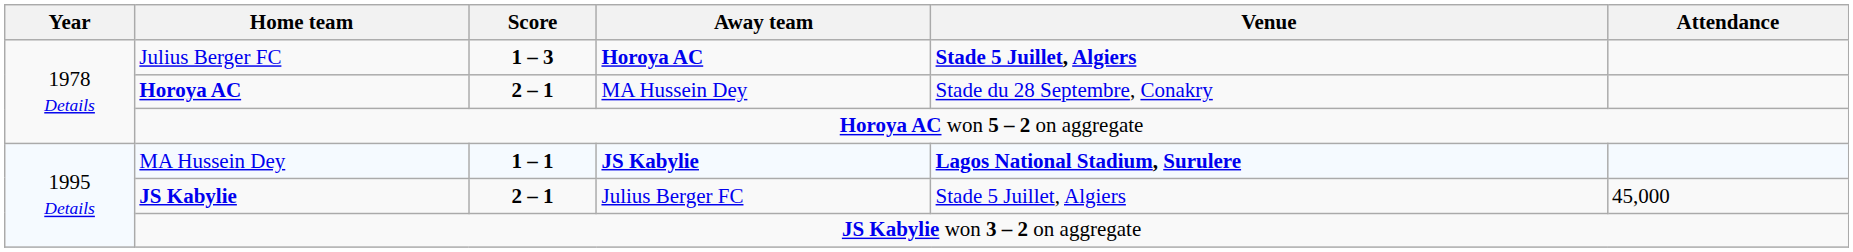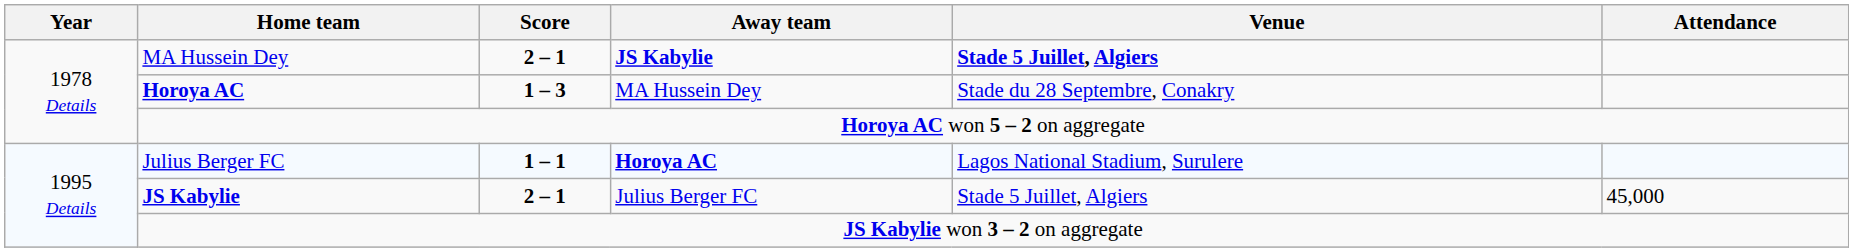(210, 56) Julius Berger FC -> (215, 56) MA Hussein Dey
(533, 56) 1 – 3 -> (545, 56) 2 – 1
(652, 56) Horoya AC -> (664, 56) JS Kabylie
(533, 91) 2 – 1 -> (545, 91) 1 – 3
(212, 160) MA Hussein Dey -> (213, 160) Julius Berger FC
(650, 160) JS Kabylie -> (666, 160) Horoya AC
(1088, 160) bold -> (1100, 160) normal
